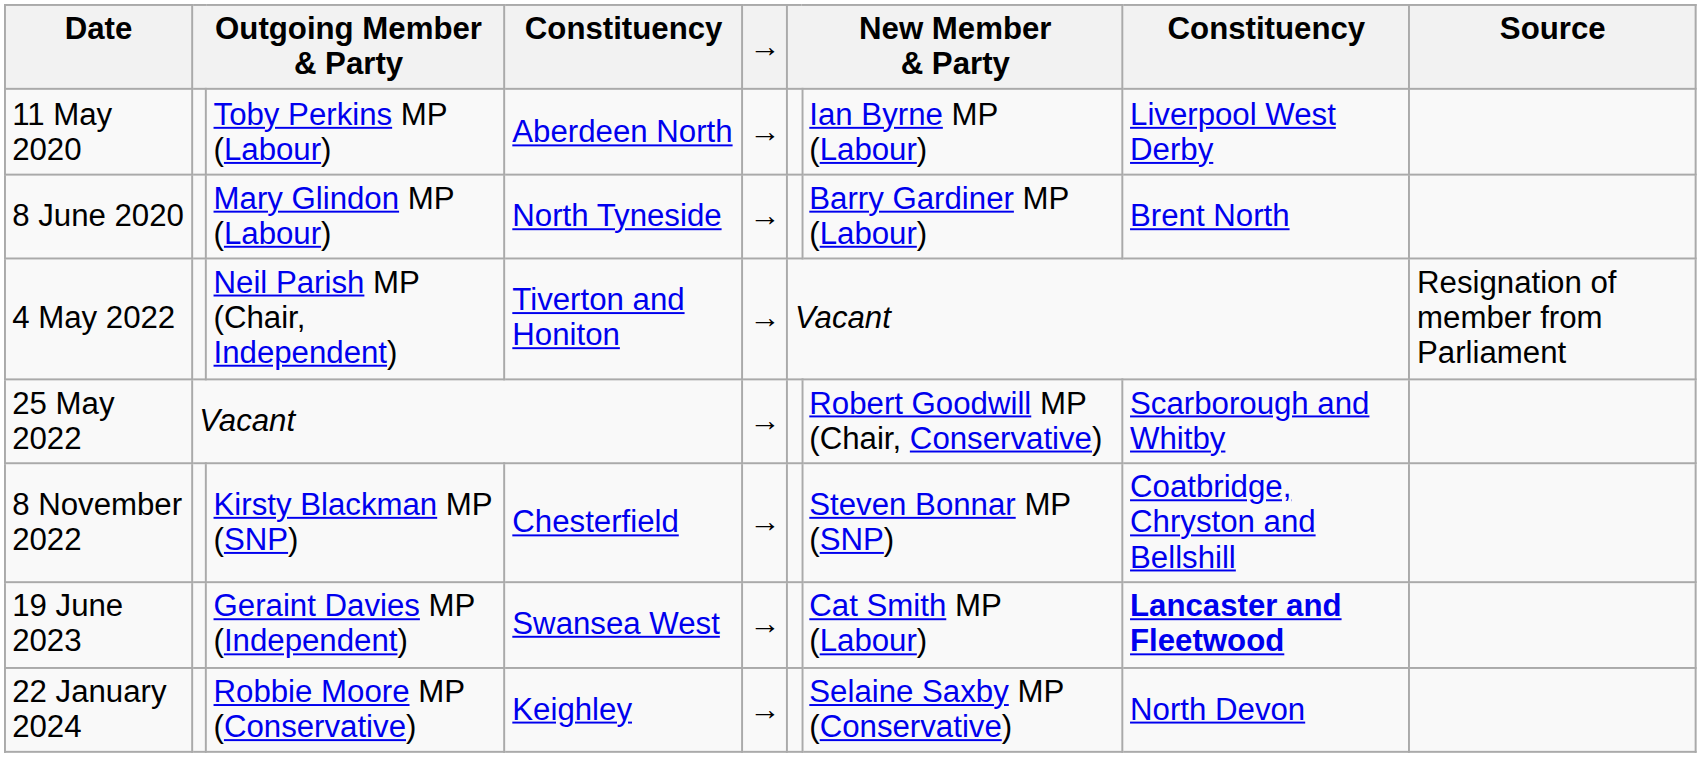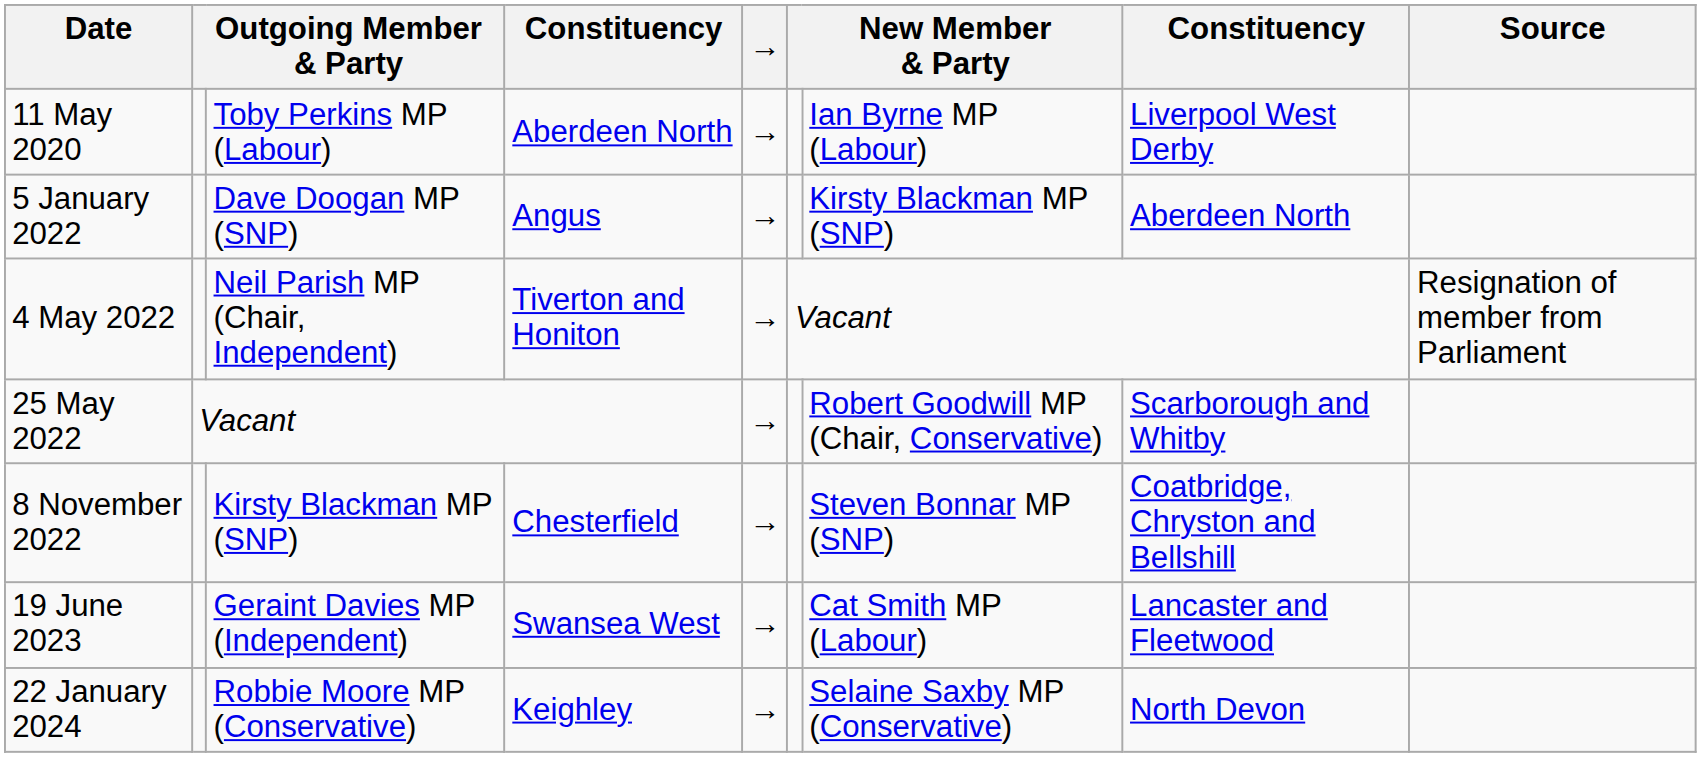- row: (98, 215)
+ row: (81, 215)
(1236, 624) bold -> (1229, 624) normal
